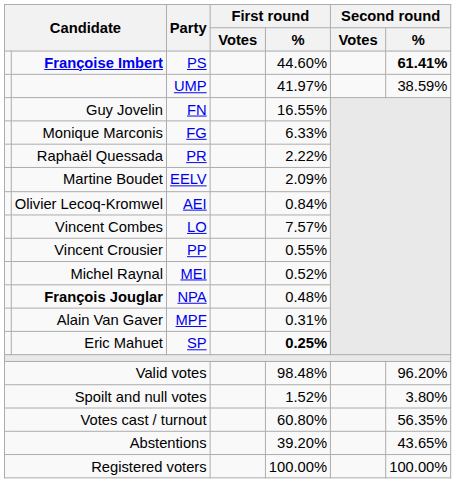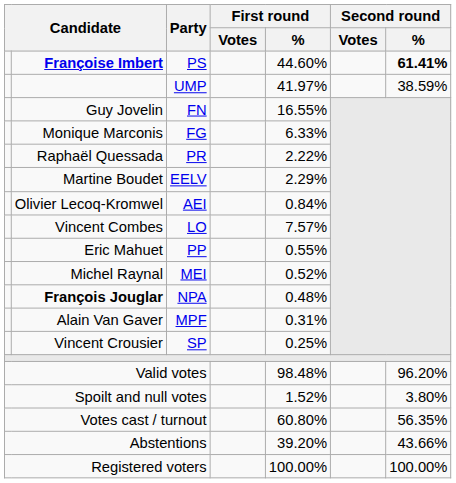(306, 180) 2.09% -> (306, 180) 2.29%
(109, 250) Vincent Crousier -> (124, 250) Eric Mahuet
(124, 343) Eric Mahuet -> (109, 343) Vincent Crousier
(306, 343) bold -> (306, 343) normal
(422, 443) 43.65% -> (422, 443) 43.66%
